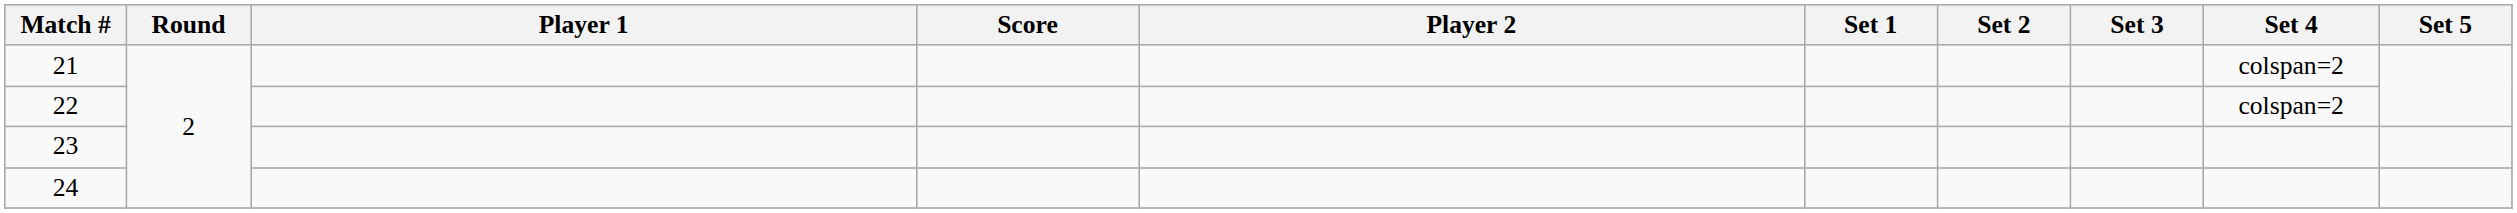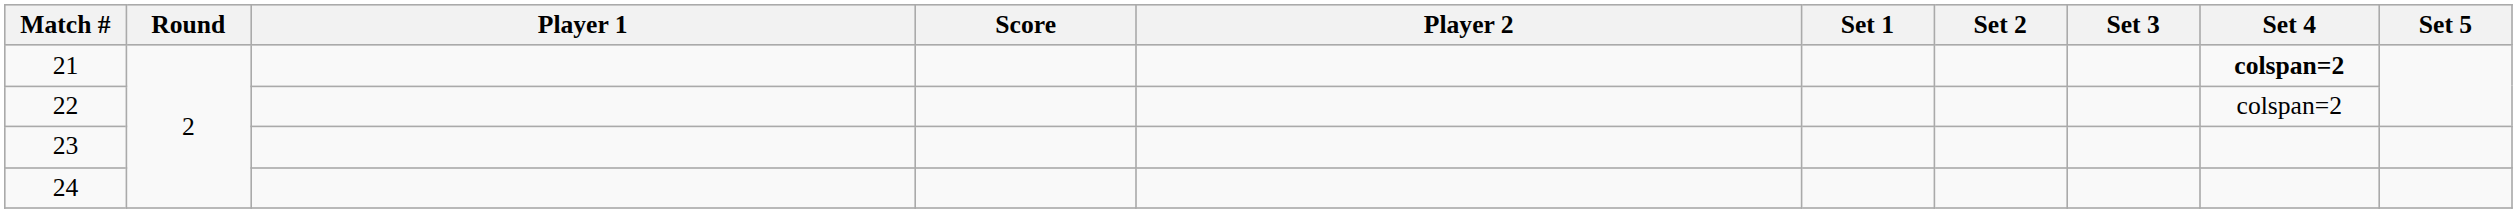(2291, 65) normal -> (2289, 65) bold
